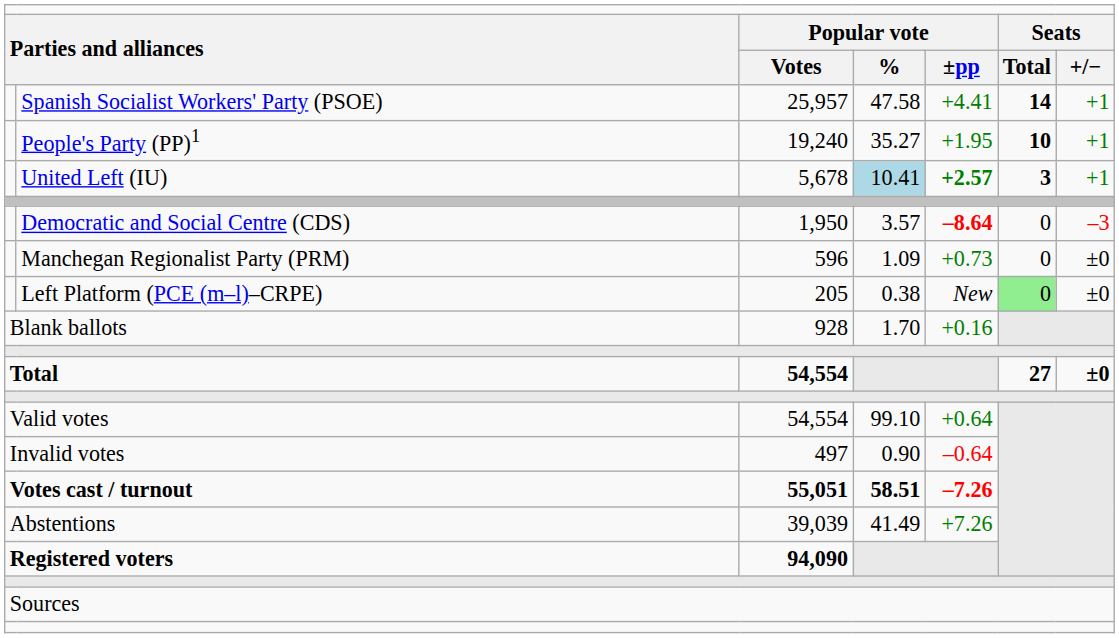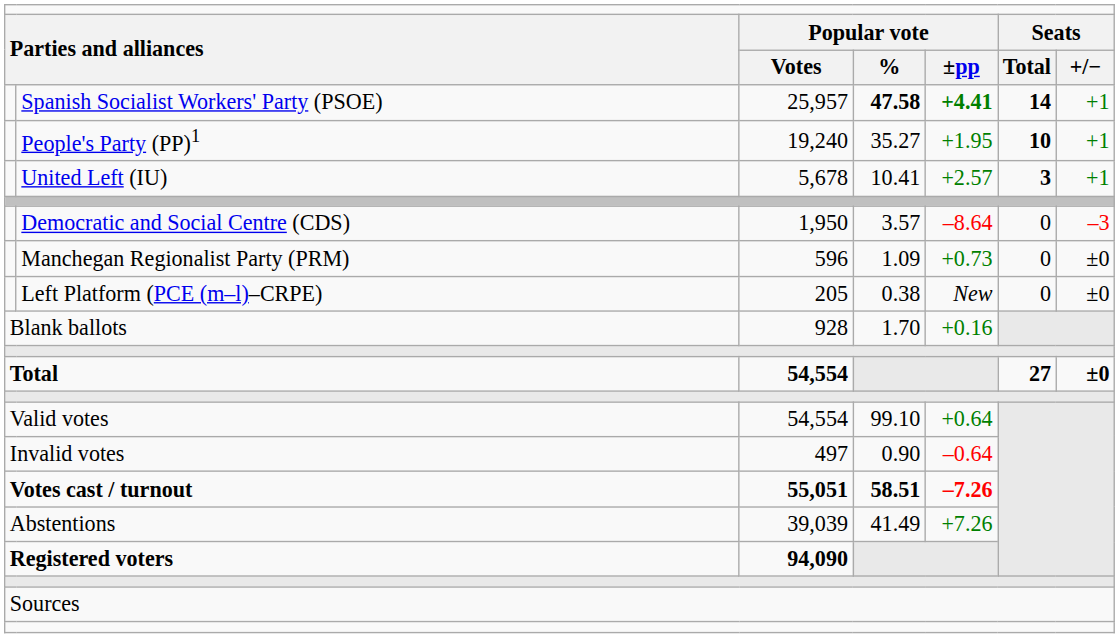(895, 102) normal -> (895, 102) bold
(967, 102) normal -> (967, 102) bold
(895, 178) lightblue background -> (895, 178) no background
(967, 178) bold -> (967, 178) normal
(968, 223) bold -> (968, 223) normal
(1045, 293) lightgreen background -> (1045, 293) no background
